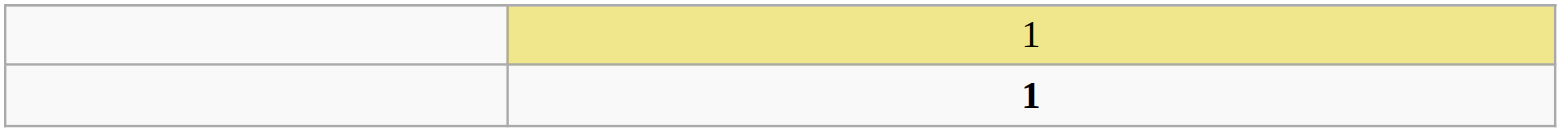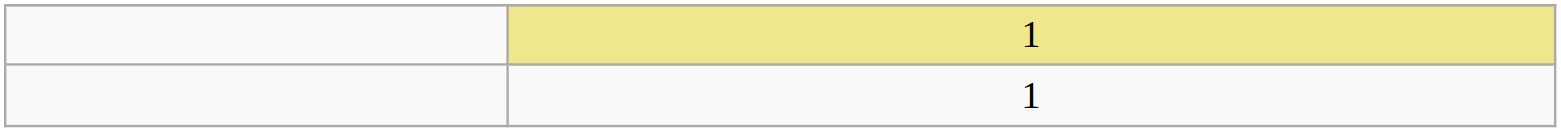(1031, 94) bold -> (1031, 94) normal
